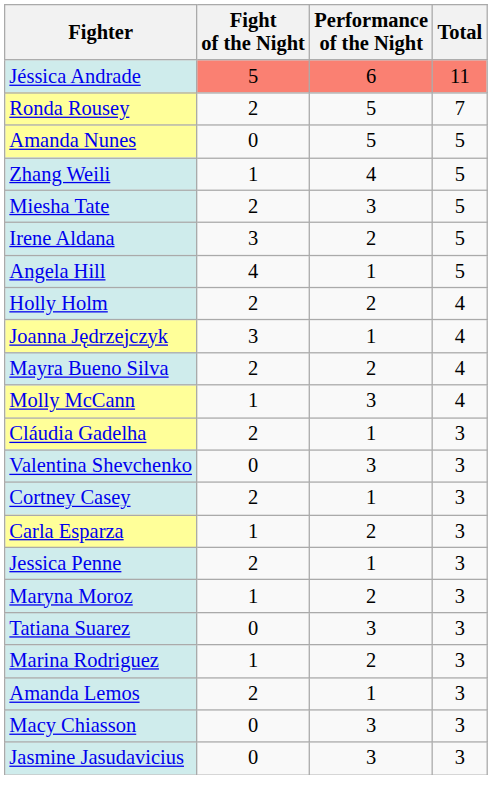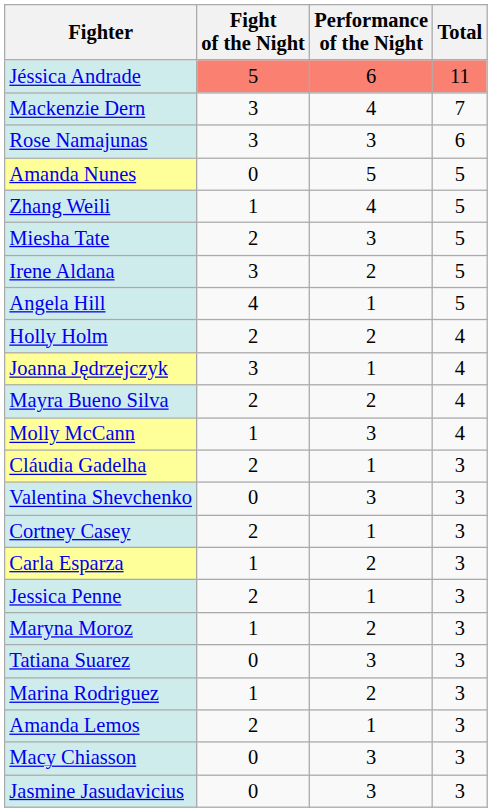- row: (69, 108)
+ row: (77, 108)
+ row: (78, 141)
